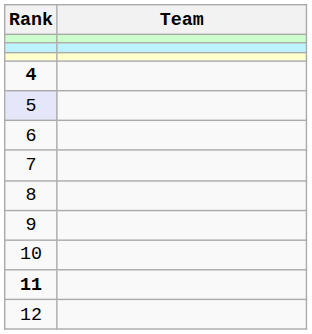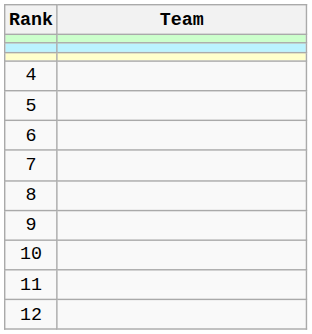(31, 76) bold -> (31, 76) normal
(31, 106) lavender background -> (31, 106) no background
(31, 285) bold -> (31, 285) normal
